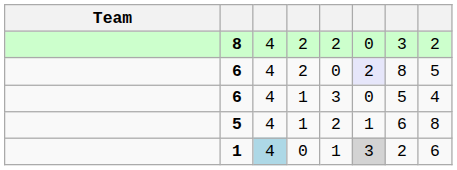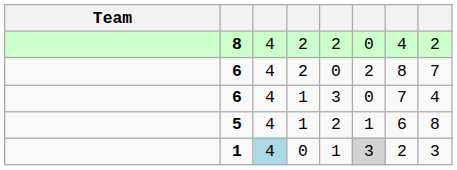(402, 45) 3 -> (402, 45) 4
(369, 71) lavender background -> (369, 71) no background
(435, 71) 5 -> (435, 71) 7
(402, 98) 5 -> (402, 98) 7
(435, 151) 6 -> (435, 151) 3
